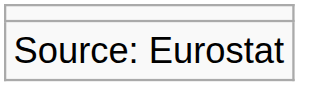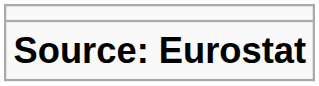(149, 50) normal -> (160, 50) bold
